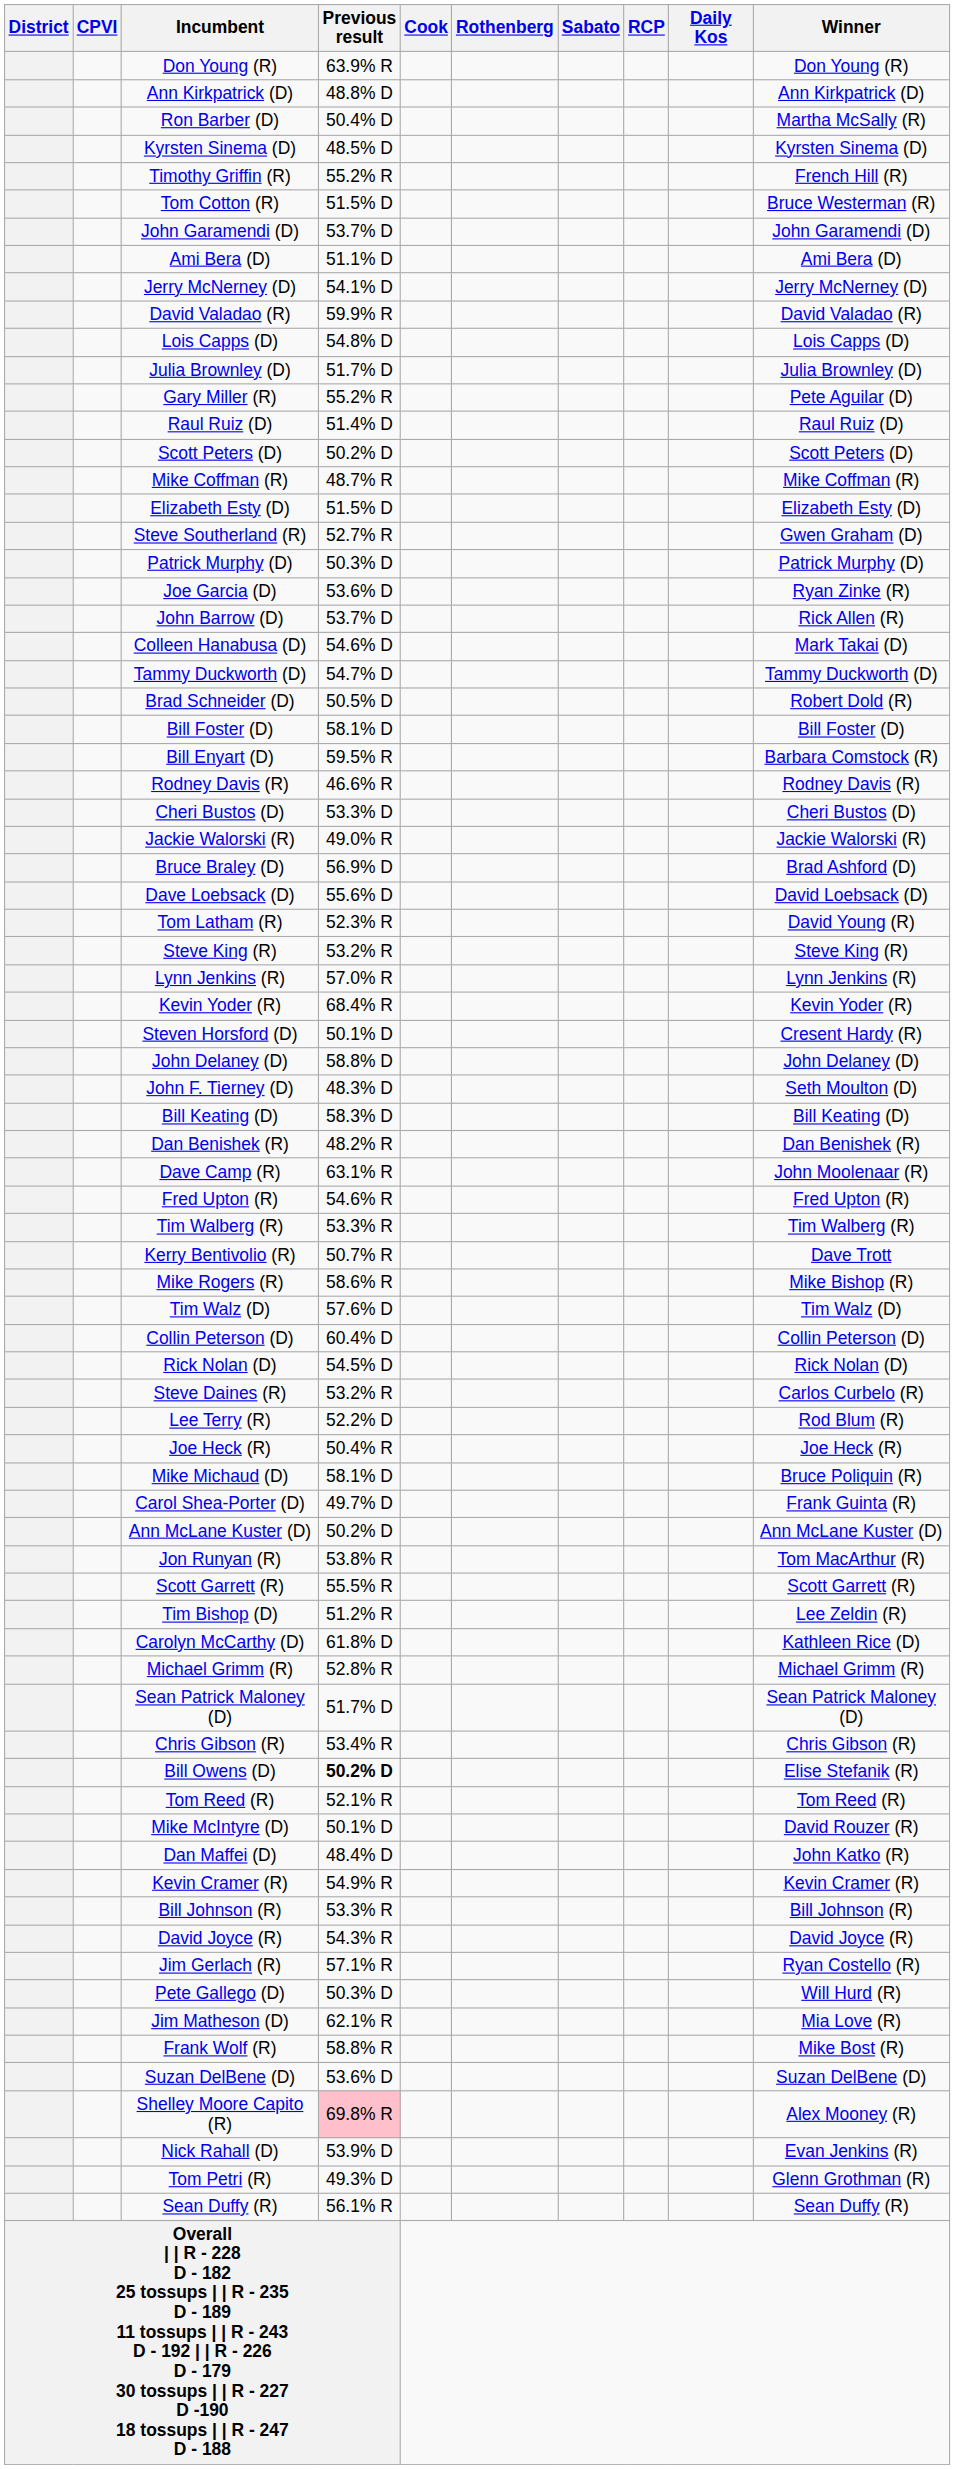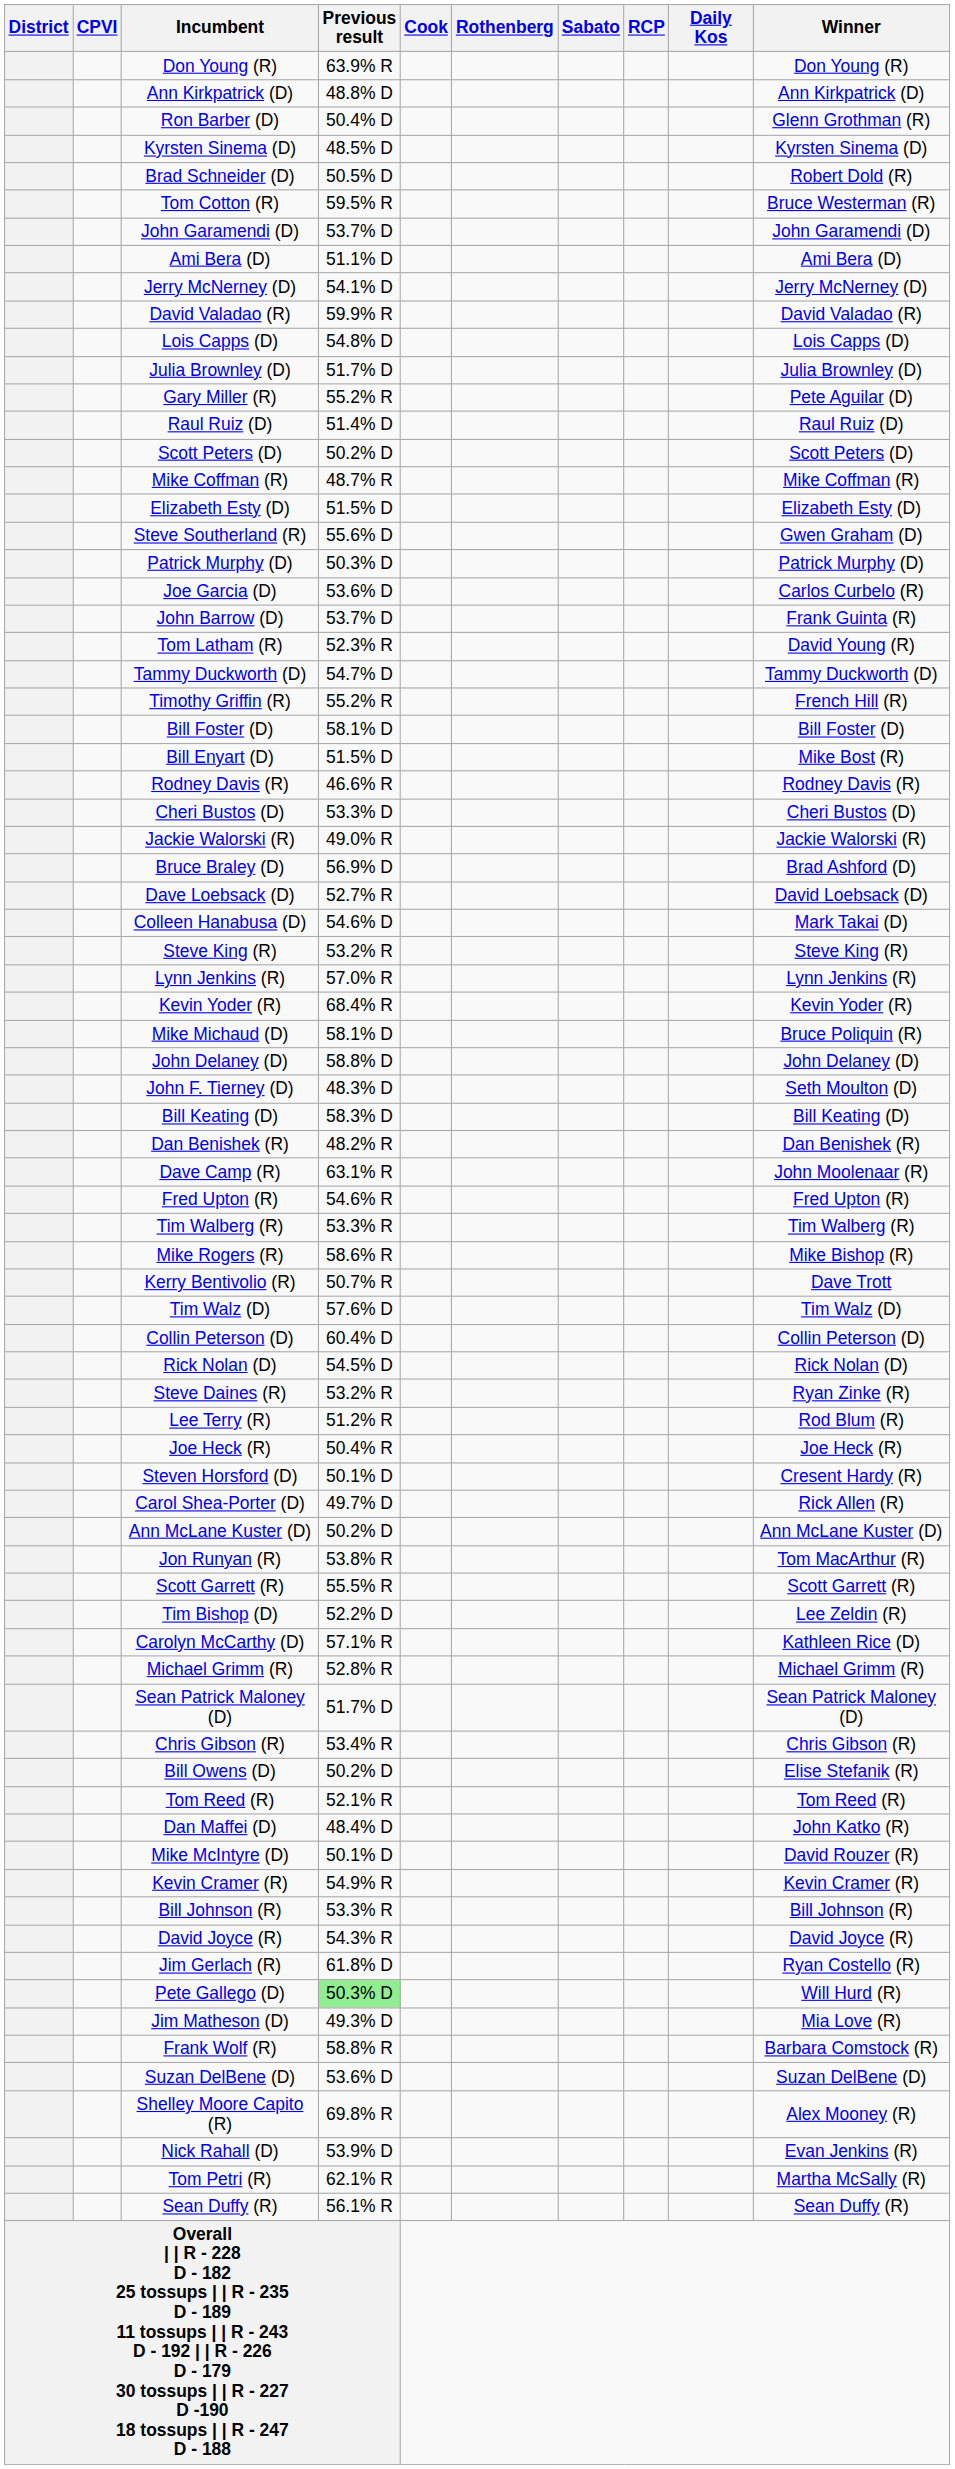(851, 120) Martha McSally (R) -> (851, 120) Glenn Grothman (R)
rows swapped: (220, 176) <-> (220, 701)
(359, 203) 51.5% D -> (359, 203) 59.5% R
(359, 535) 52.7% R -> (359, 535) 55.6% D
(851, 591) Ryan Zinke (R) -> (851, 591) Carlos Curbelo (R)
(851, 618) Rick Allen (R) -> (851, 618) Frank Guinta (R)
rows swapped: (220, 646) <-> (220, 923)
(359, 757) 59.5% R -> (359, 757) 51.5% D
(851, 757) Barbara Comstock (R) -> (851, 757) Mike Bost (R)
(359, 895) 55.6% D -> (359, 895) 52.7% R
rows swapped: (220, 1476) <-> (220, 1033)
rows swapped: (220, 1282) <-> (220, 1254)
(851, 1393) Carlos Curbelo (R) -> (851, 1393) Ryan Zinke (R)
(359, 1420) 52.2% D -> (359, 1420) 51.2% R
(851, 1503) Frank Guinta (R) -> (851, 1503) Rick Allen (R)
(359, 1614) 51.2% R -> (359, 1614) 52.2% D
(359, 1642) 61.8% D -> (359, 1642) 57.1% R
(359, 1772) bold -> (359, 1772) normal
rows swapped: (220, 1855) <-> (220, 1827)
(359, 1966) 57.1% R -> (359, 1966) 61.8% D
(359, 1993) no background -> (359, 1993) lightgreen background
(359, 2021) 62.1% R -> (359, 2021) 49.3% D
(851, 2048) Mike Bost (R) -> (851, 2048) Barbara Comstock (R)
(359, 2114) pink background -> (359, 2114) no background
(359, 2179) 49.3% D -> (359, 2179) 62.1% R
(851, 2179) Glenn Grothman (R) -> (851, 2179) Martha McSally (R)
